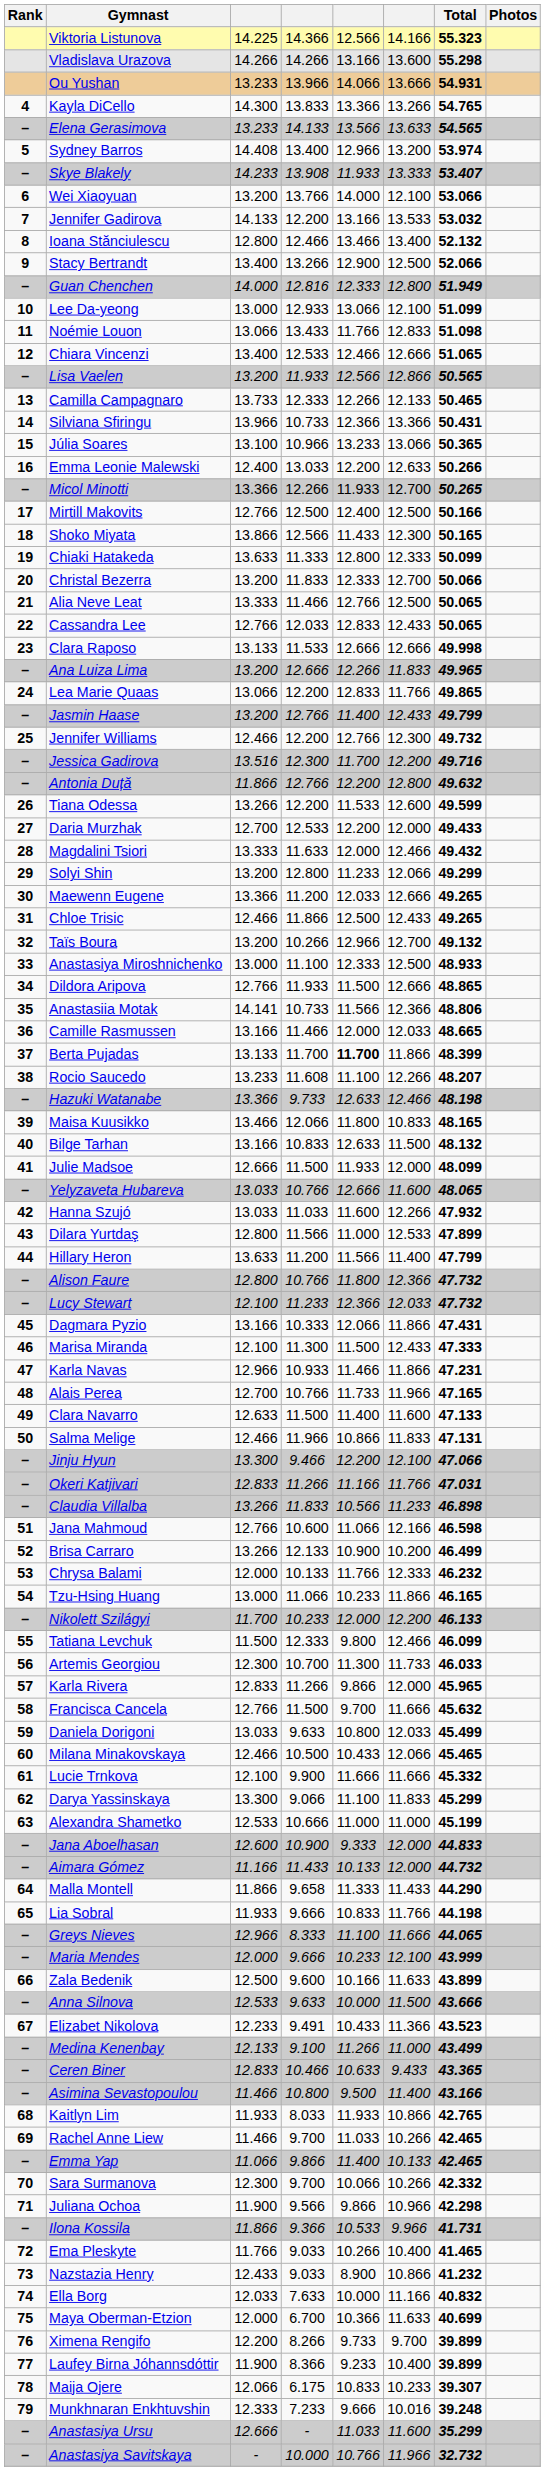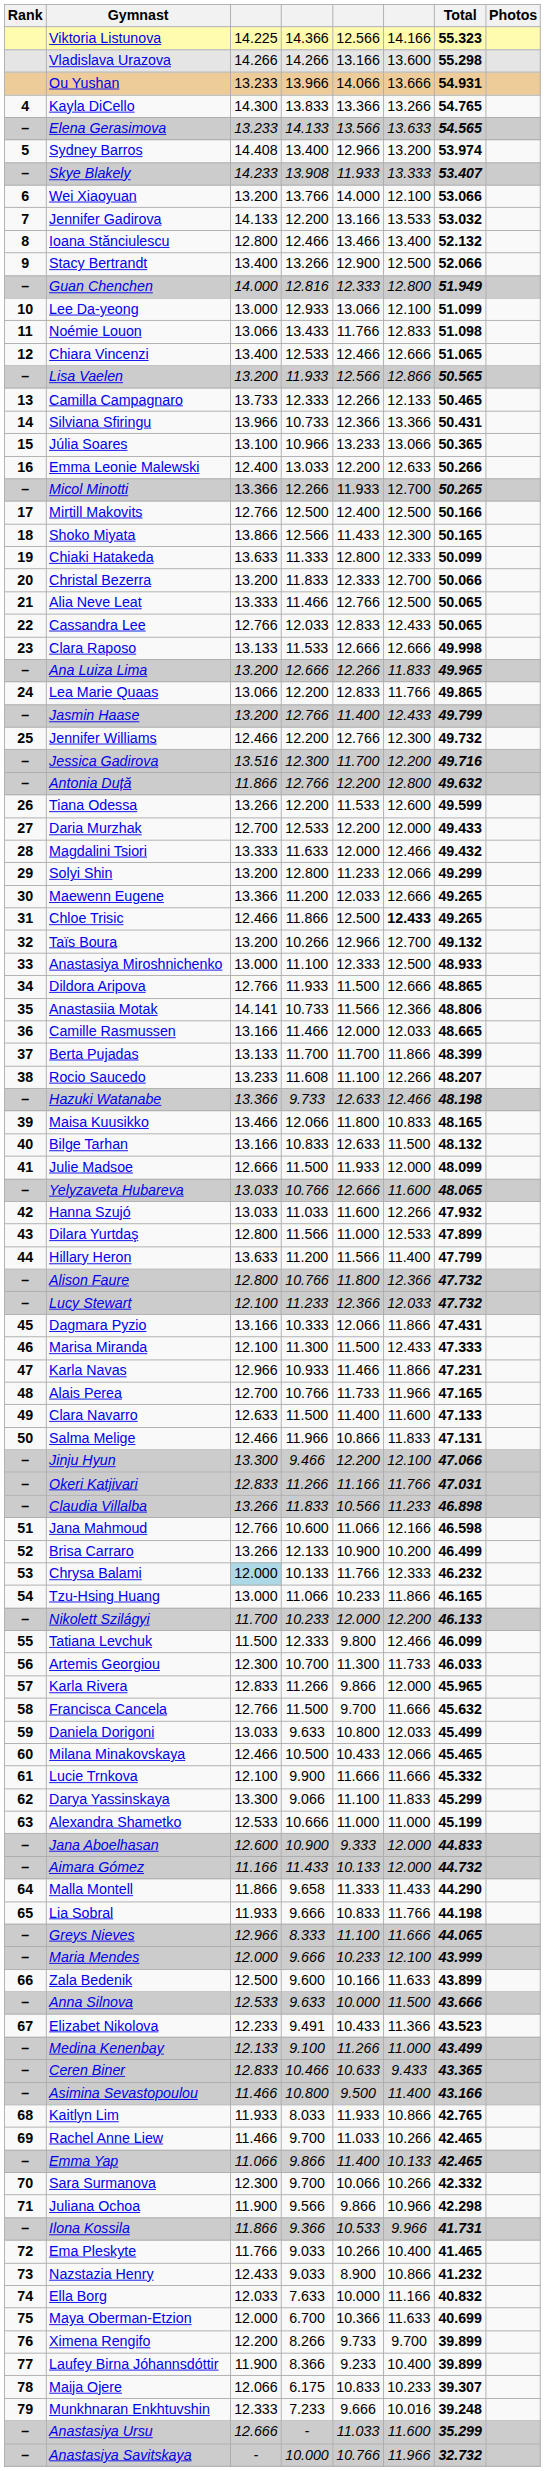(409, 919) normal -> (409, 919) bold
(358, 1054) bold -> (358, 1054) normal
(256, 1574) no background -> (256, 1574) lightblue background
